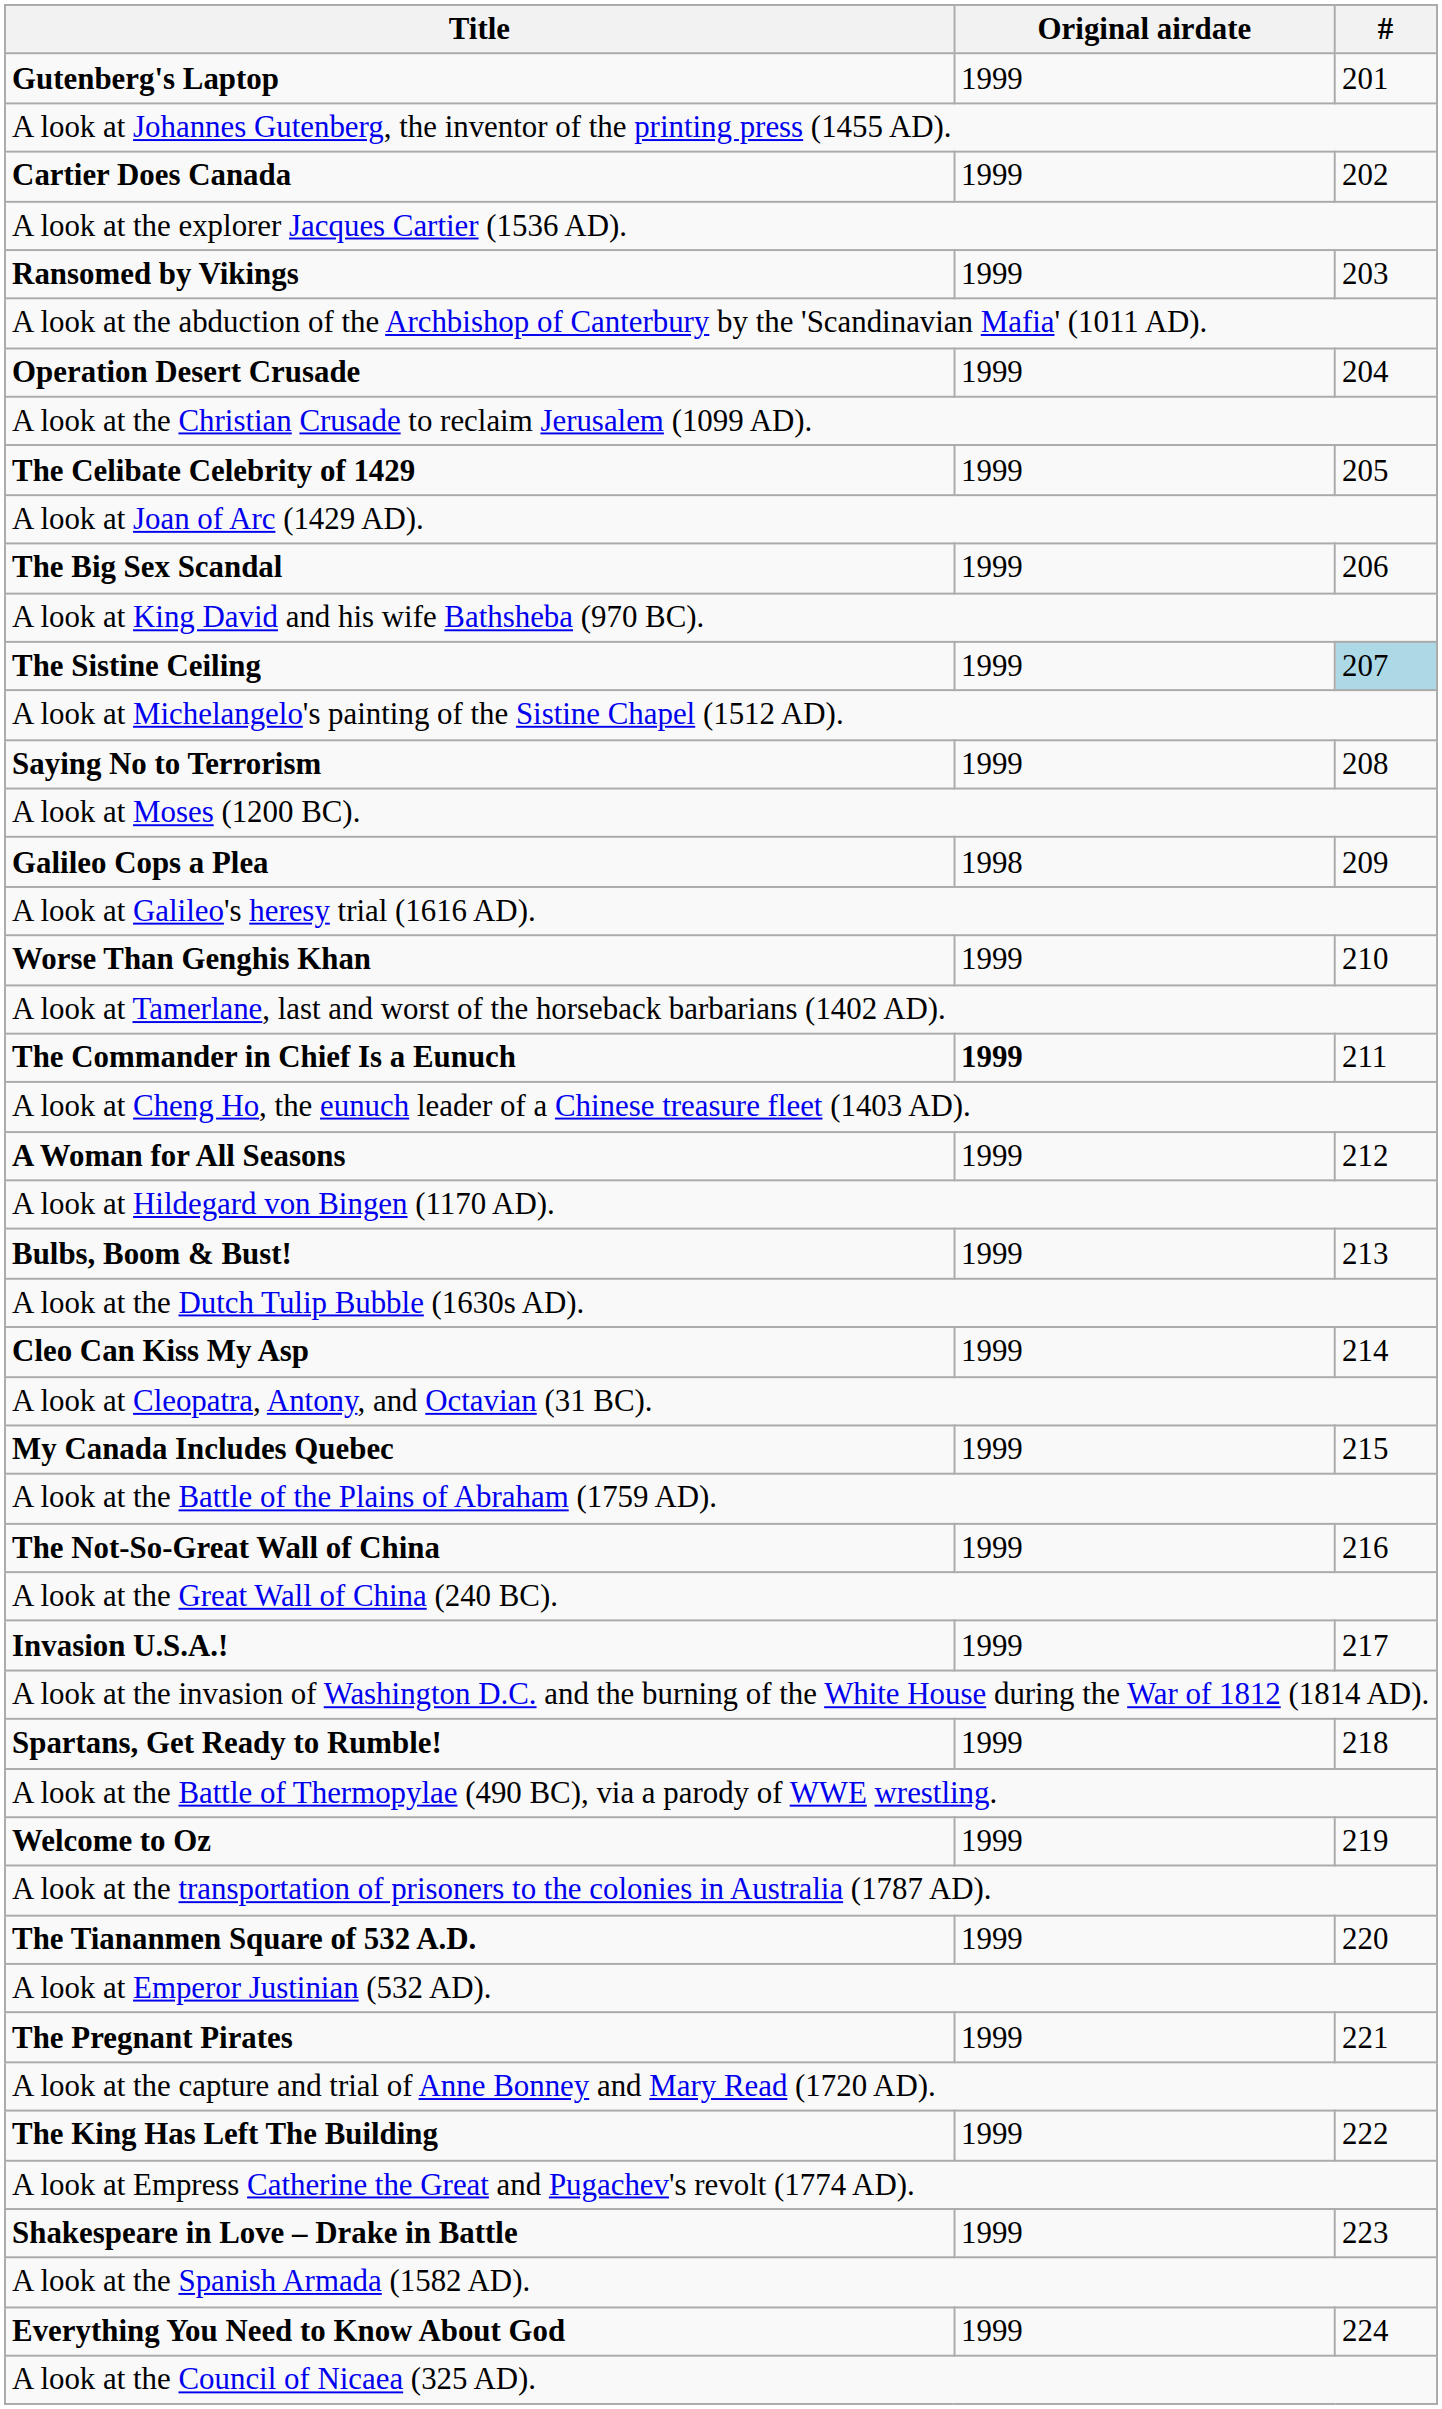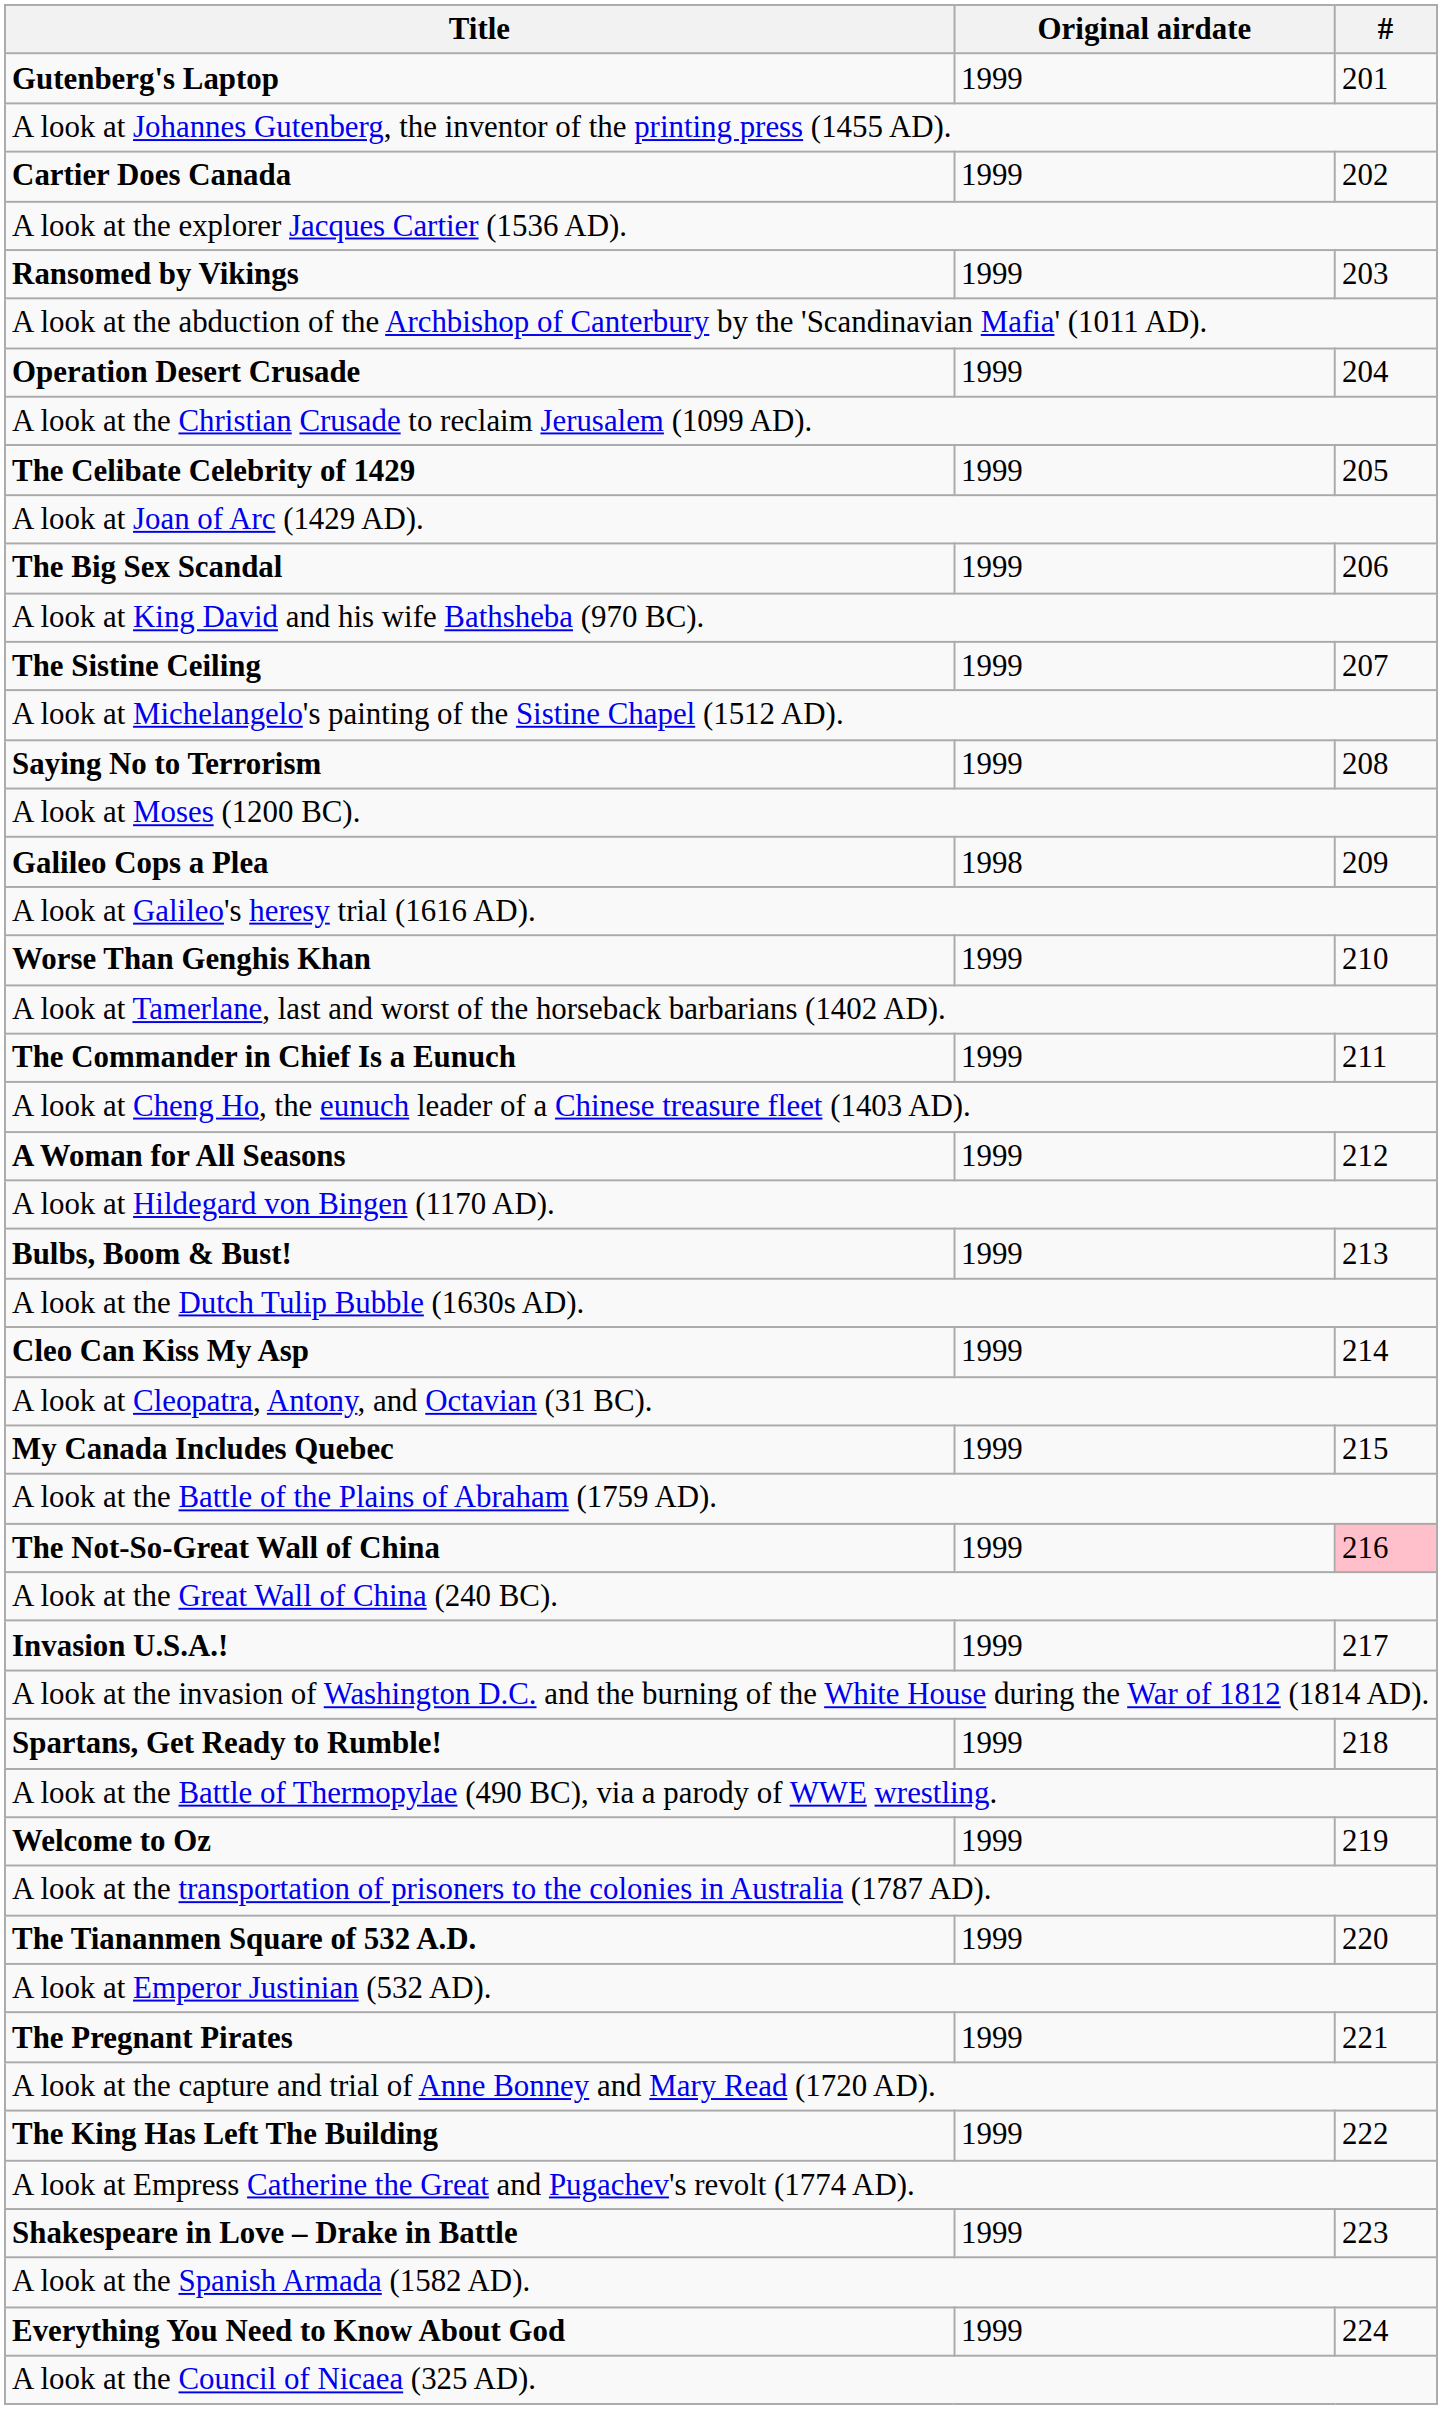(1365, 665) lightblue background -> (1365, 665) no background
(992, 1057) bold -> (992, 1057) normal
(1365, 1547) no background -> (1365, 1547) pink background
